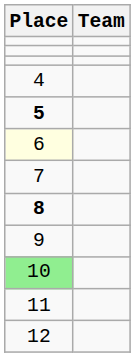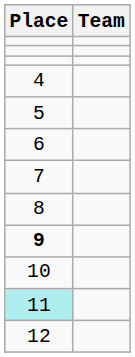(39, 113) bold -> (39, 113) normal
(39, 145) lightyellow background -> (39, 145) no background
(39, 209) bold -> (39, 209) normal
(39, 241) normal -> (39, 241) bold
(39, 273) lightgreen background -> (39, 273) no background
(39, 305) no background -> (39, 305) paleturquoise background
